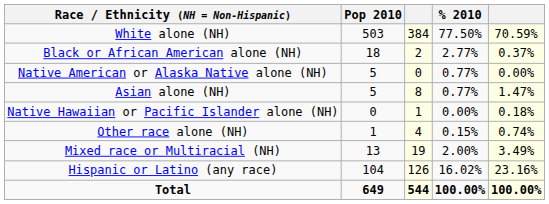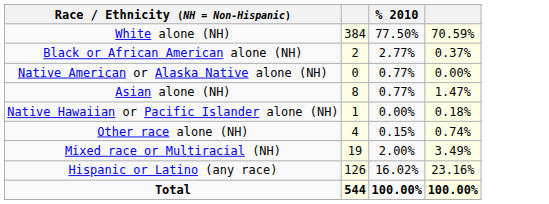- column: (373, 14)
